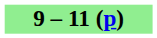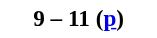(79, 18) lightgreen background -> (79, 18) no background
